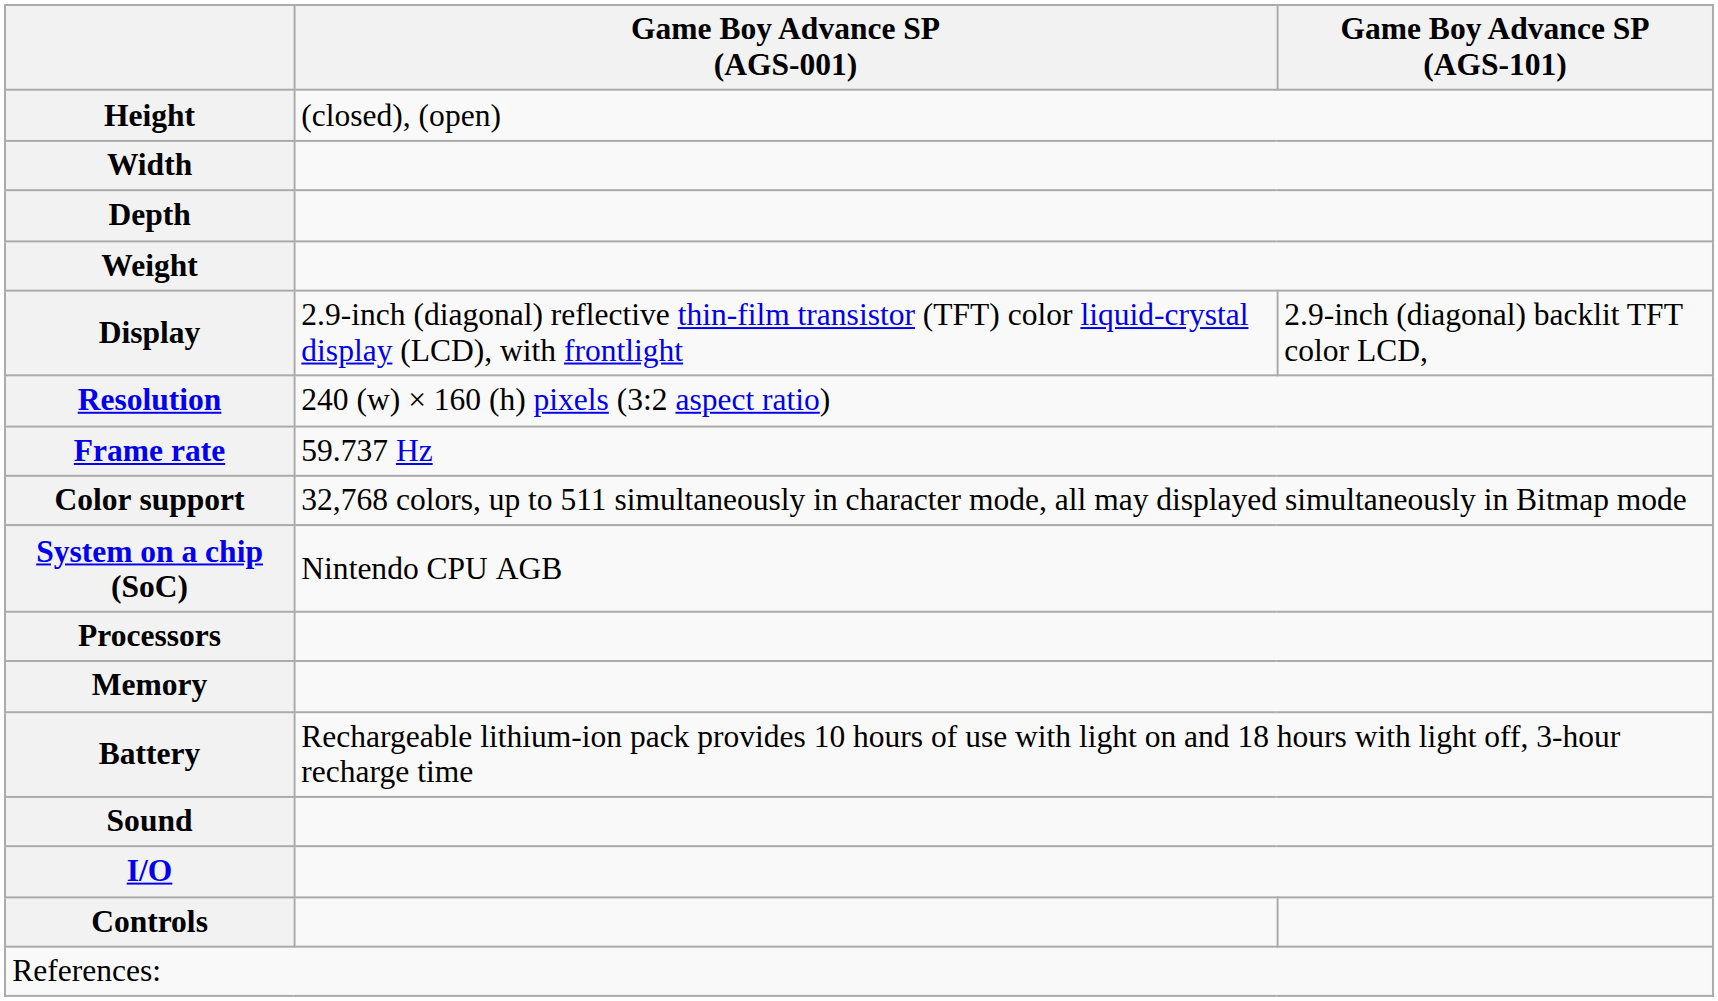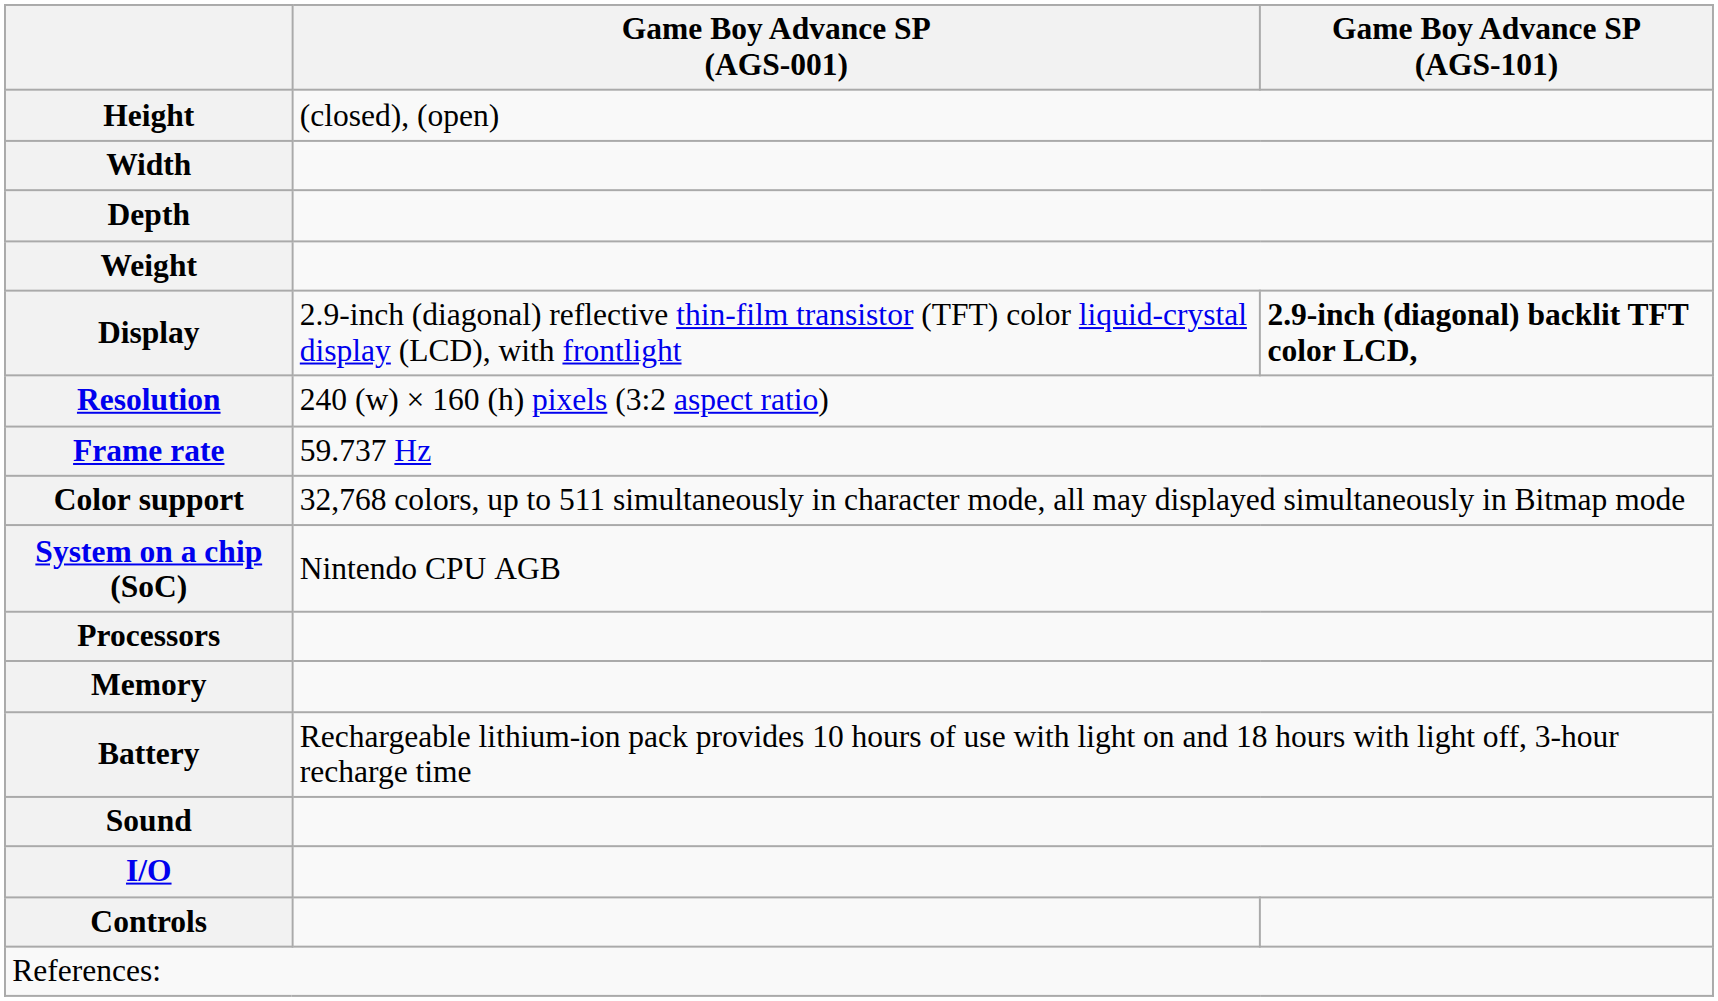(1484, 332) normal -> (1478, 332) bold
